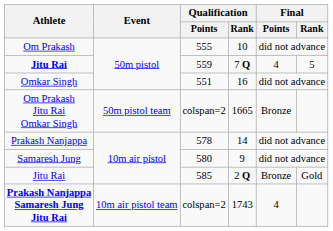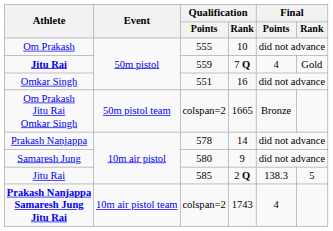(312, 64) 5 -> (312, 64) Gold
(276, 176) Bronze -> (276, 176) 138.3
(312, 176) Gold -> (312, 176) 5
